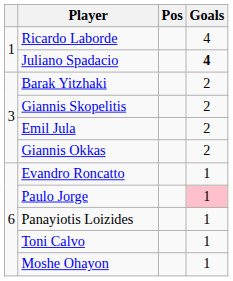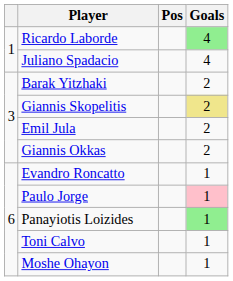(207, 38) no background -> (207, 38) lightgreen background
(207, 60) bold -> (207, 60) normal
(207, 106) no background -> (207, 106) khaki background
(207, 219) no background -> (207, 219) lightgreen background
